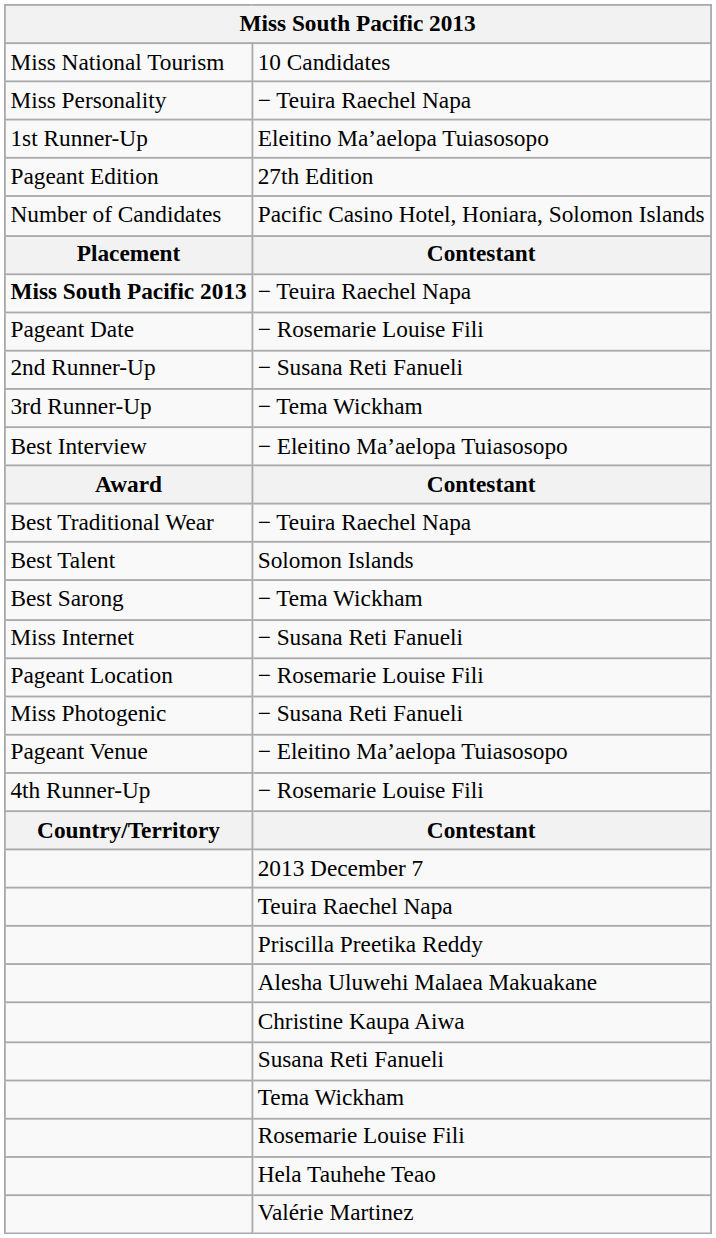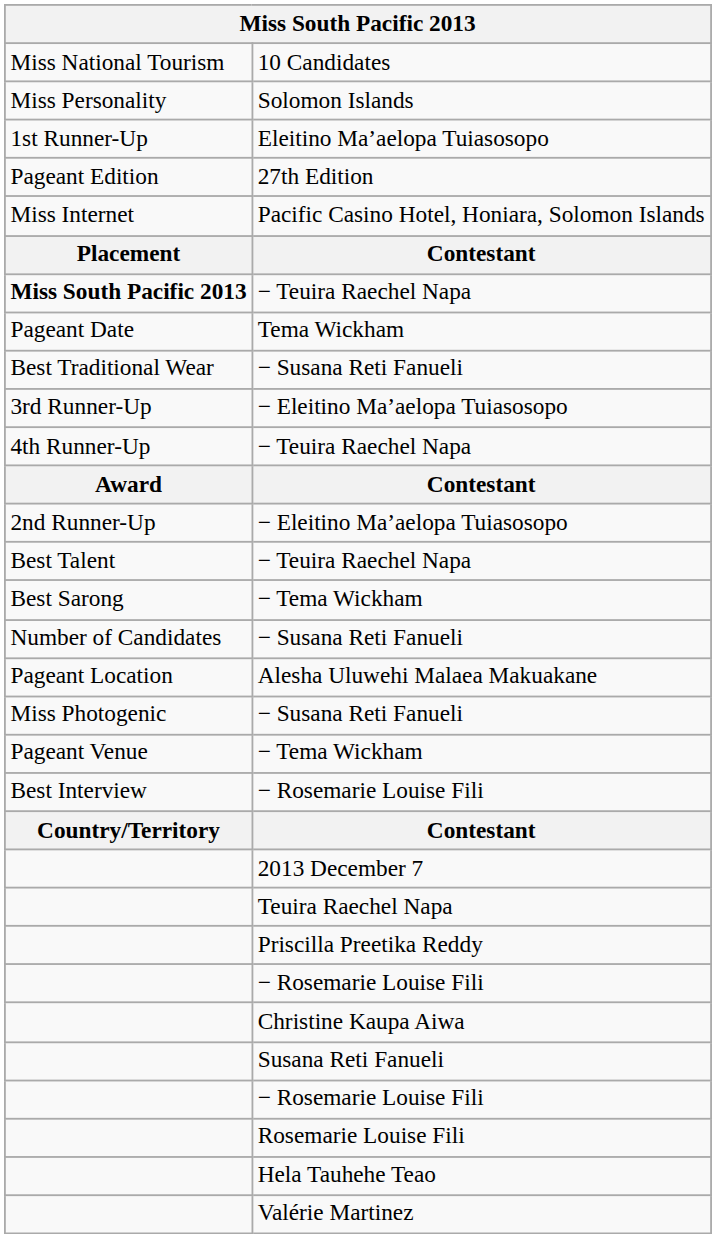(364, 100) − Teuira Raechel Napa -> (336, 100) Solomon Islands
(116, 215) Number of Candidates -> (72, 215) Miss Internet
(371, 330) − Rosemarie Louise Fili -> (331, 330) Tema Wickham
(83, 369) 2nd Runner-Up -> (112, 369) Best Traditional Wear
(340, 407) − Tema Wickham -> (413, 407) − Eleitino Ma’aelopa Tuiasosopo
(79, 445) Best Interview -> (80, 445) 4th Runner-Up
(413, 445) − Eleitino Ma’aelopa Tuiasosopo -> (364, 445) − Teuira Raechel Napa
(112, 522) Best Traditional Wear -> (83, 522) 2nd Runner-Up
(364, 522) − Teuira Raechel Napa -> (413, 522) − Eleitino Ma’aelopa Tuiasosopo
(336, 560) Solomon Islands -> (364, 560) − Teuira Raechel Napa
(72, 637) Miss Internet -> (116, 637) Number of Candidates
(371, 676) − Rosemarie Louise Fili -> (427, 676) Alesha Uluwehi Malaea Makuakane
(413, 752) − Eleitino Ma’aelopa Tuiasosopo -> (340, 752) − Tema Wickham
(80, 791) 4th Runner-Up -> (79, 791) Best Interview
(427, 983) Alesha Uluwehi Malaea Makuakane -> (371, 983) − Rosemarie Louise Fili
(331, 1098) Tema Wickham -> (371, 1098) − Rosemarie Louise Fili
